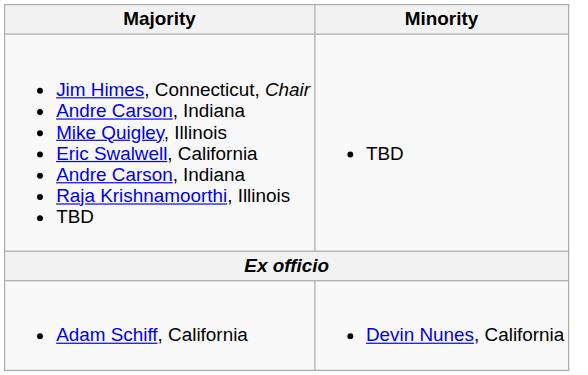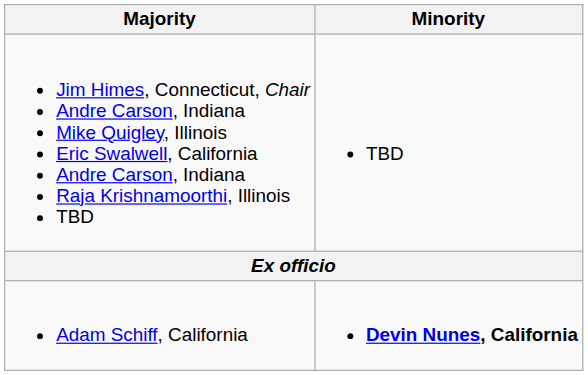(442, 336) normal -> (448, 336) bold
